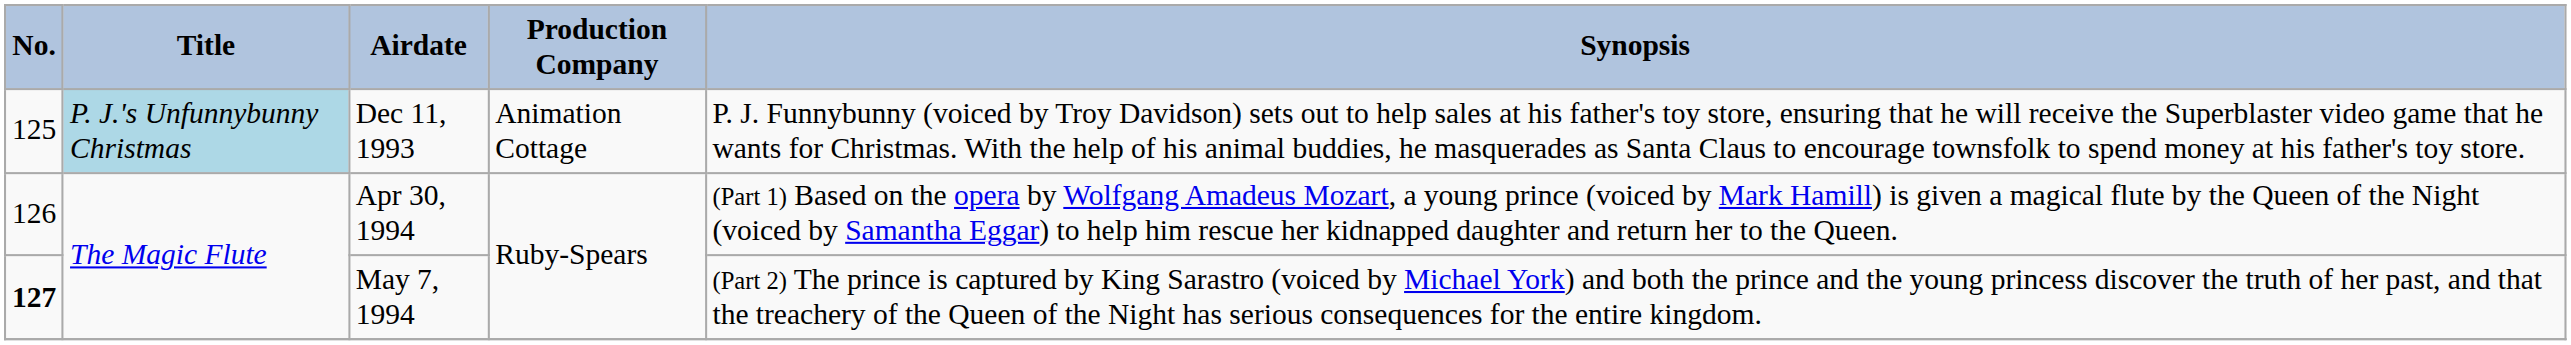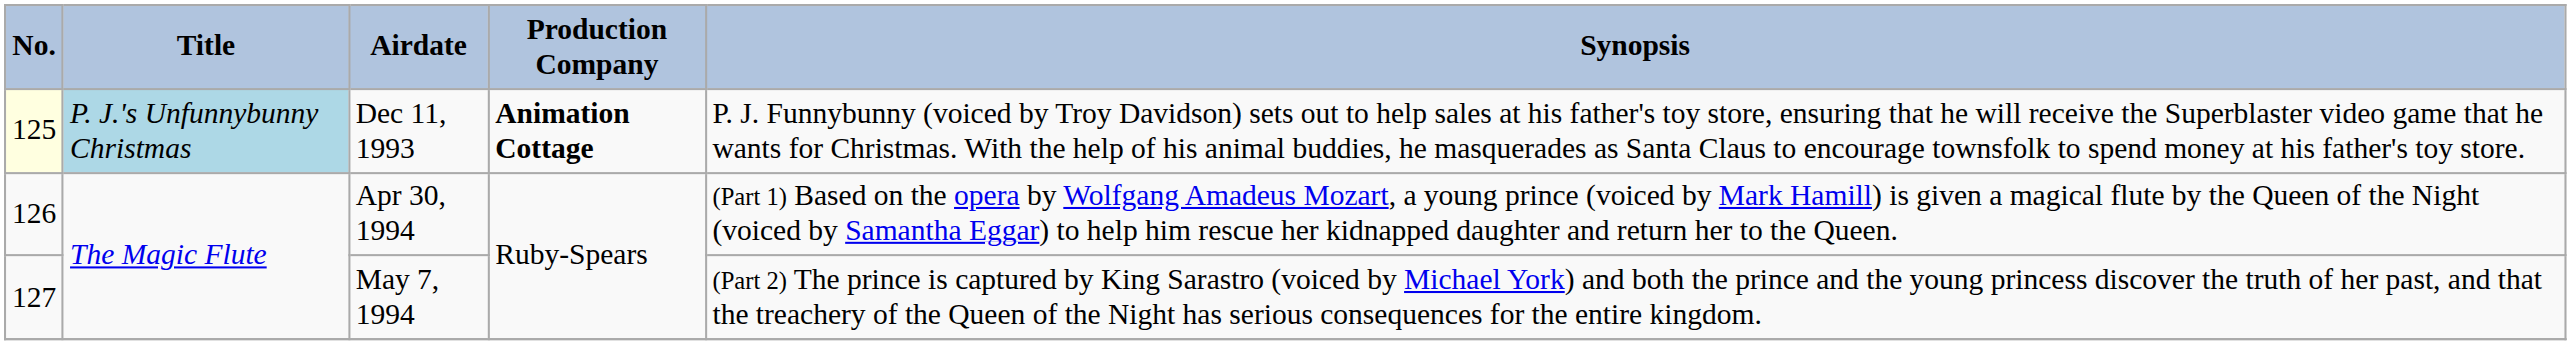(34, 130) no background -> (34, 130) lightyellow background
(558, 130) normal -> (563, 130) bold
(34, 297) bold -> (34, 297) normal
